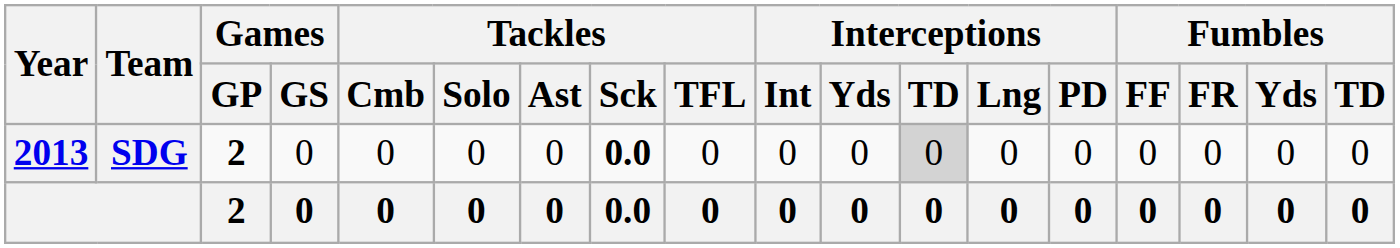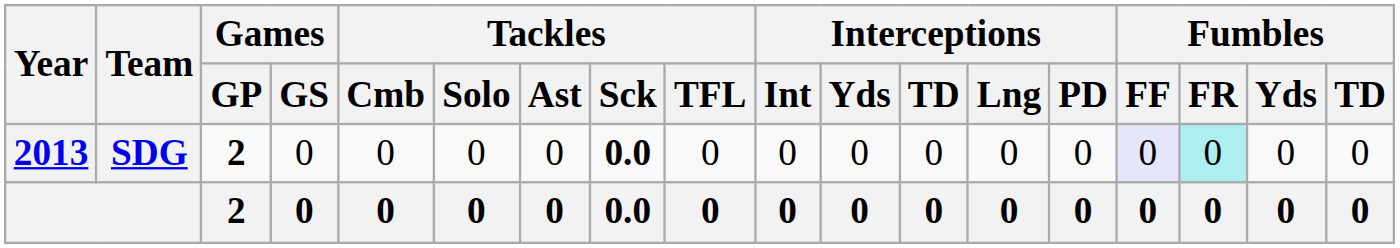(934, 152) lightgrey background -> (934, 152) no background
(1148, 152) no background -> (1148, 152) lavender background
(1213, 152) no background -> (1213, 152) paleturquoise background
